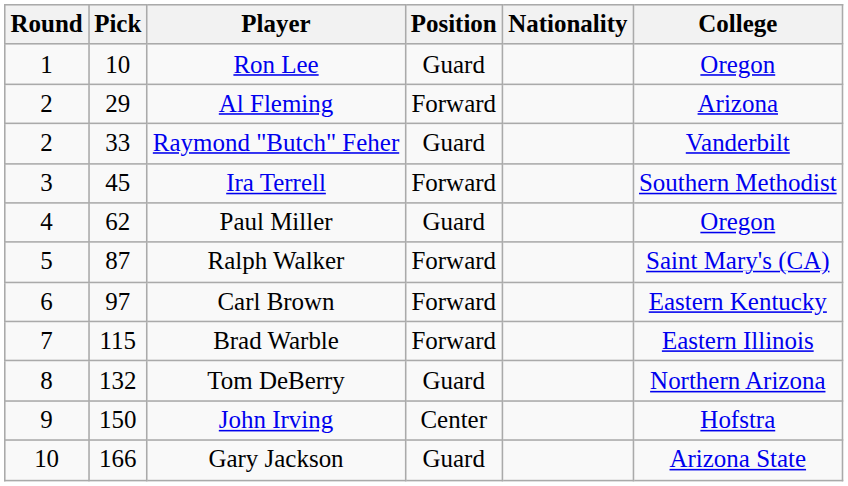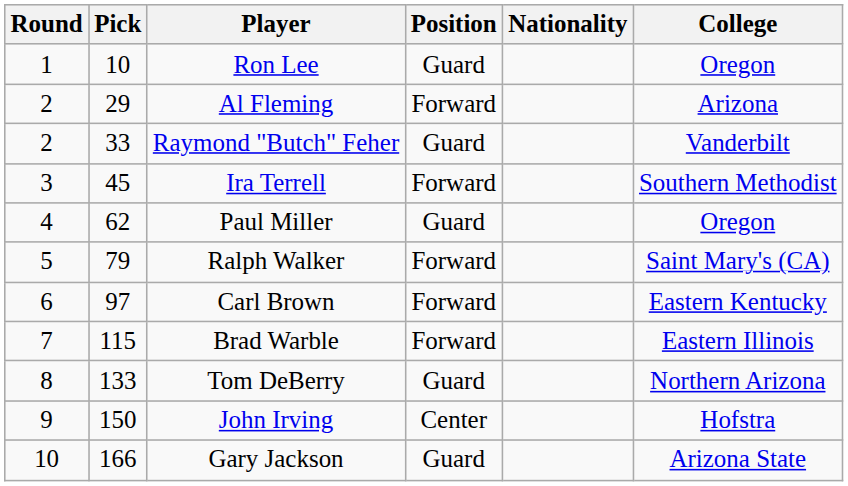(118, 261) 87 -> (118, 261) 79
(118, 380) 132 -> (118, 380) 133
